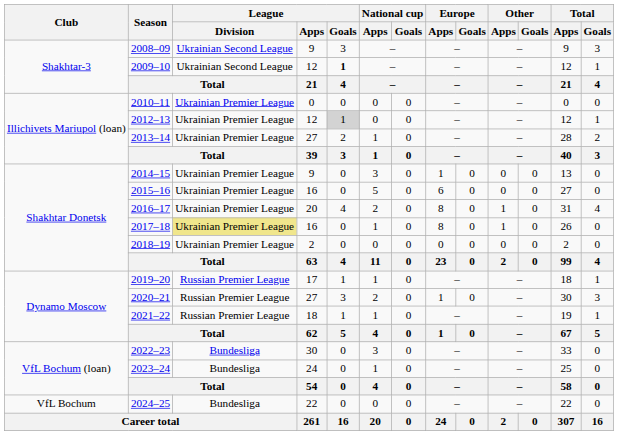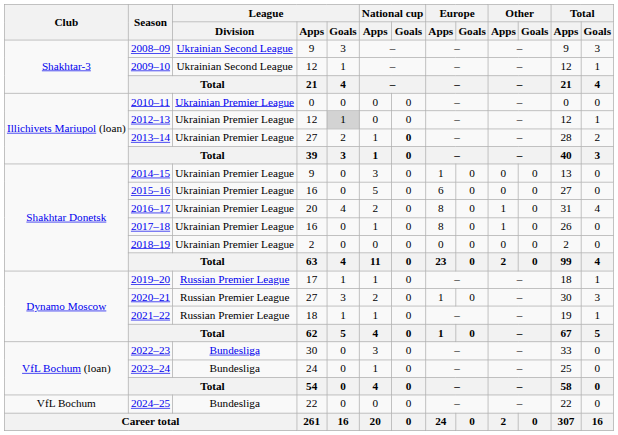(343, 66) bold -> (343, 66) normal
(408, 137) normal -> (408, 137) bold
(235, 226) khaki background -> (235, 226) no background
